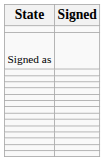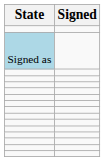(29, 59) no background -> (29, 59) lightblue background
